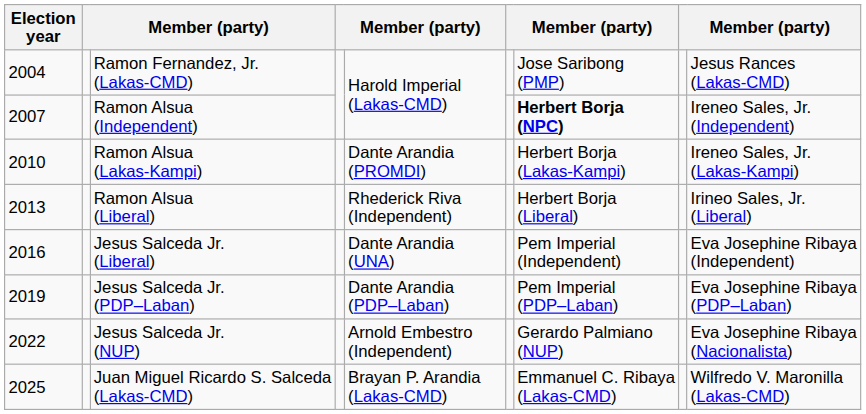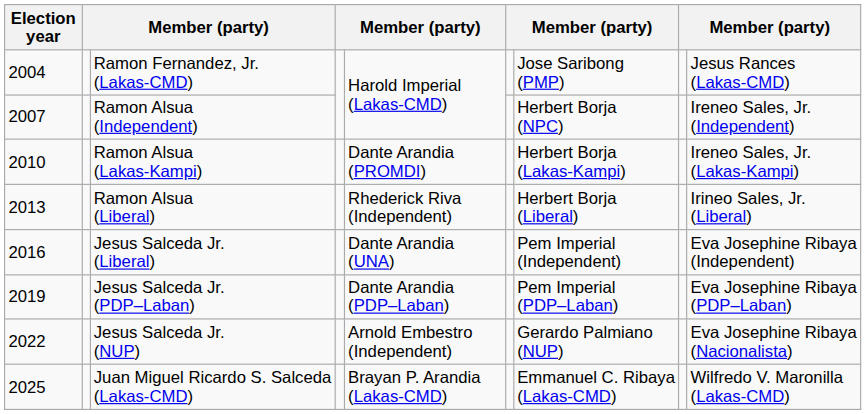(571, 117) bold -> (567, 117) normal
